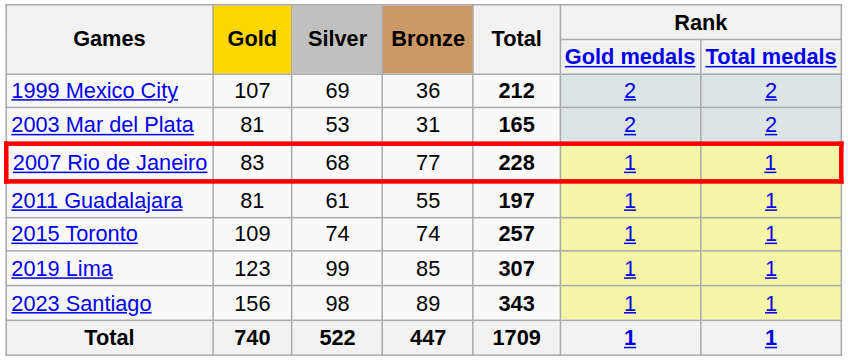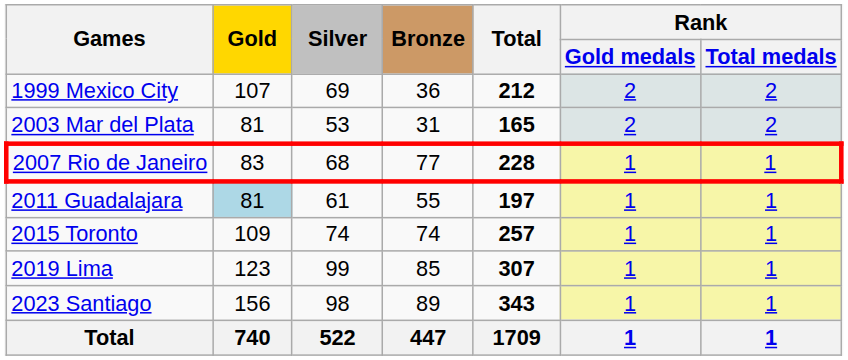(252, 200) no background -> (252, 200) lightblue background
